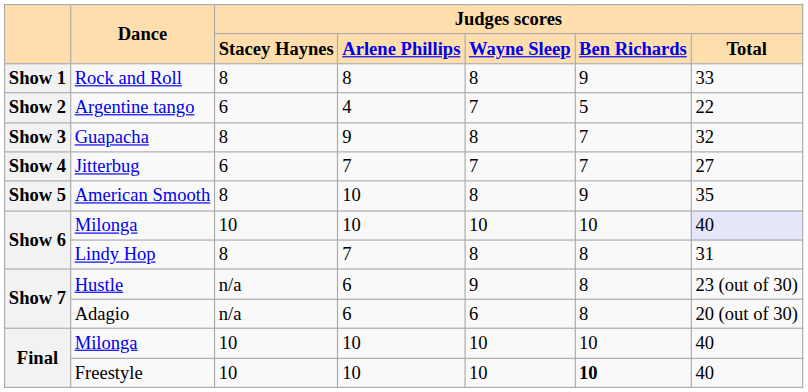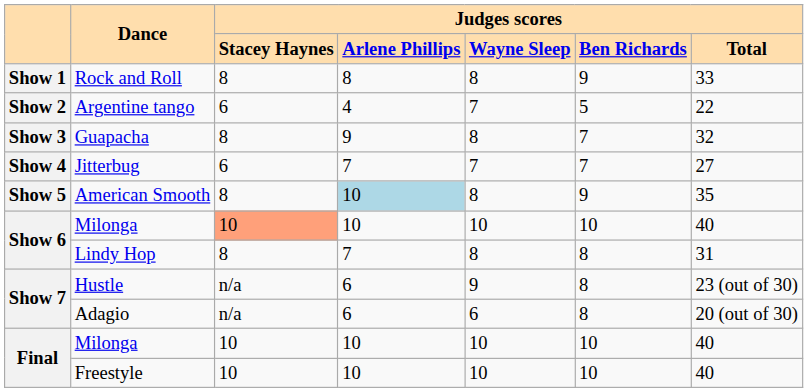(352, 195) no background -> (352, 195) lightblue background
(228, 225) no background -> (228, 225) lightsalmon background
(705, 225) lavender background -> (705, 225) no background
(588, 372) bold -> (588, 372) normal
